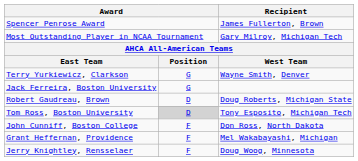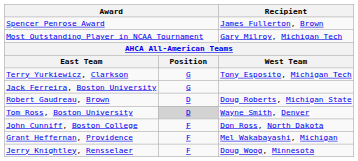(265, 74) Wayne Smith, Denver -> (286, 74) Tony Esposito, Michigan Tech
(286, 112) Tony Esposito, Michigan Tech -> (265, 112) Wayne Smith, Denver
